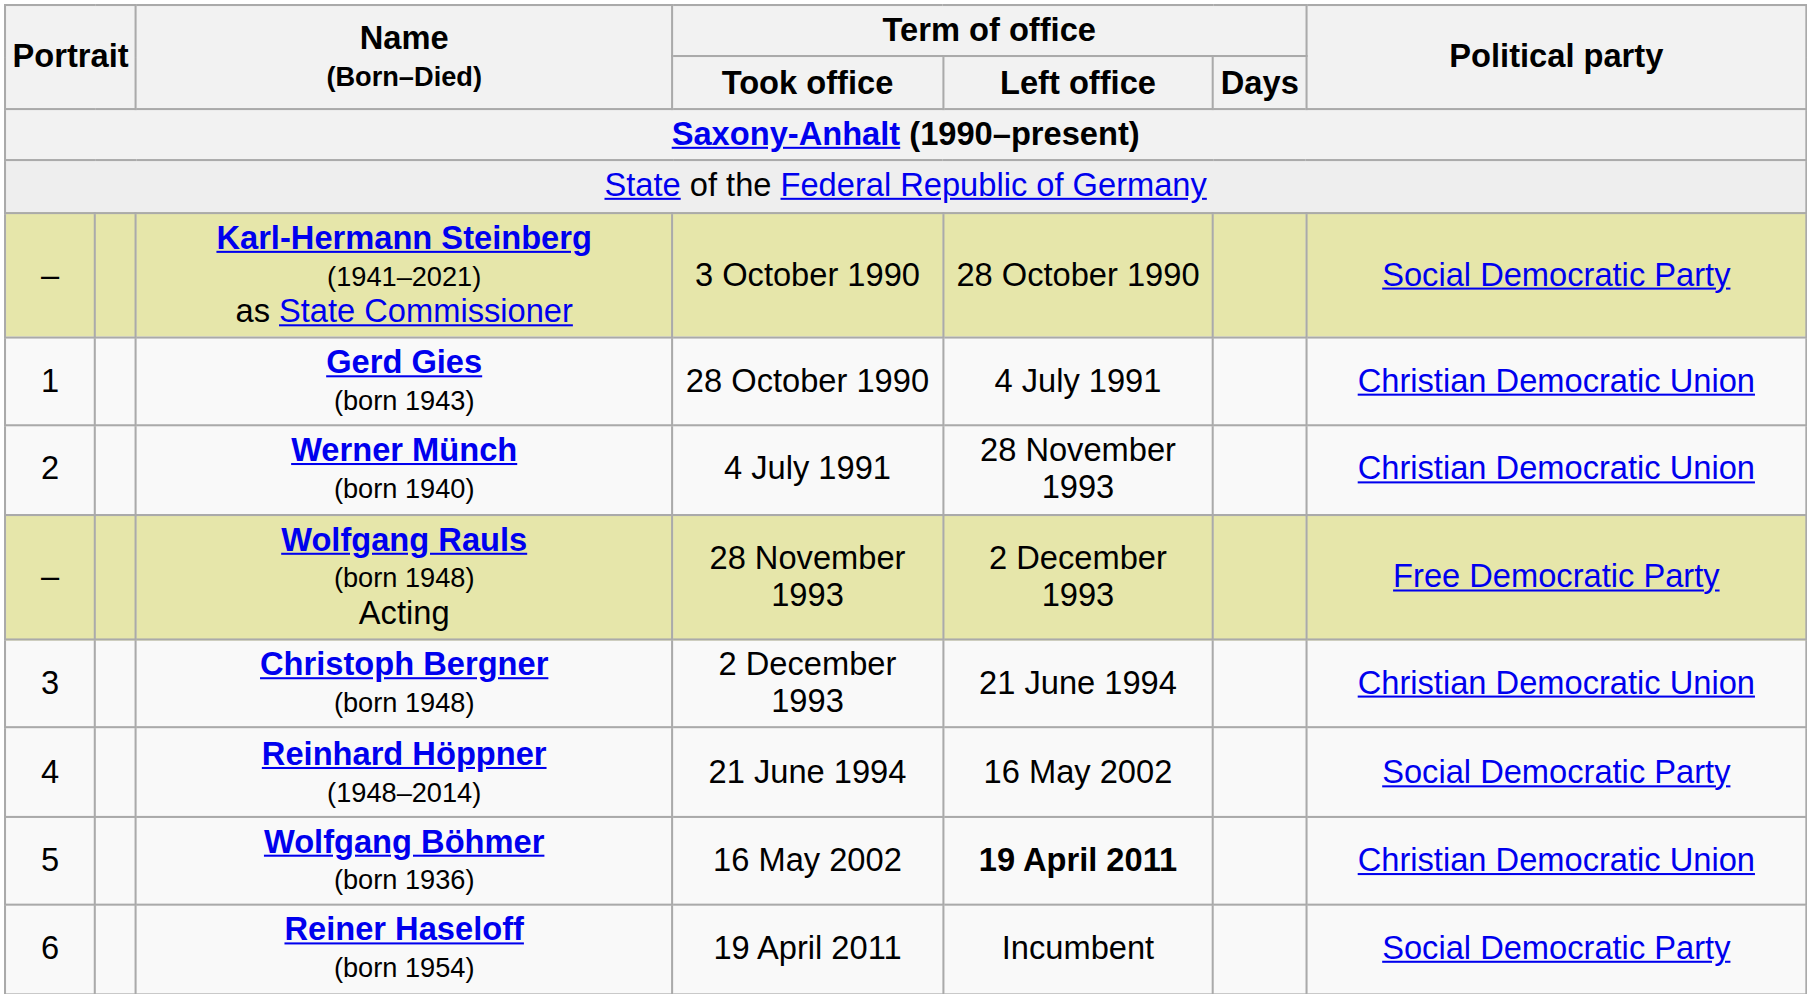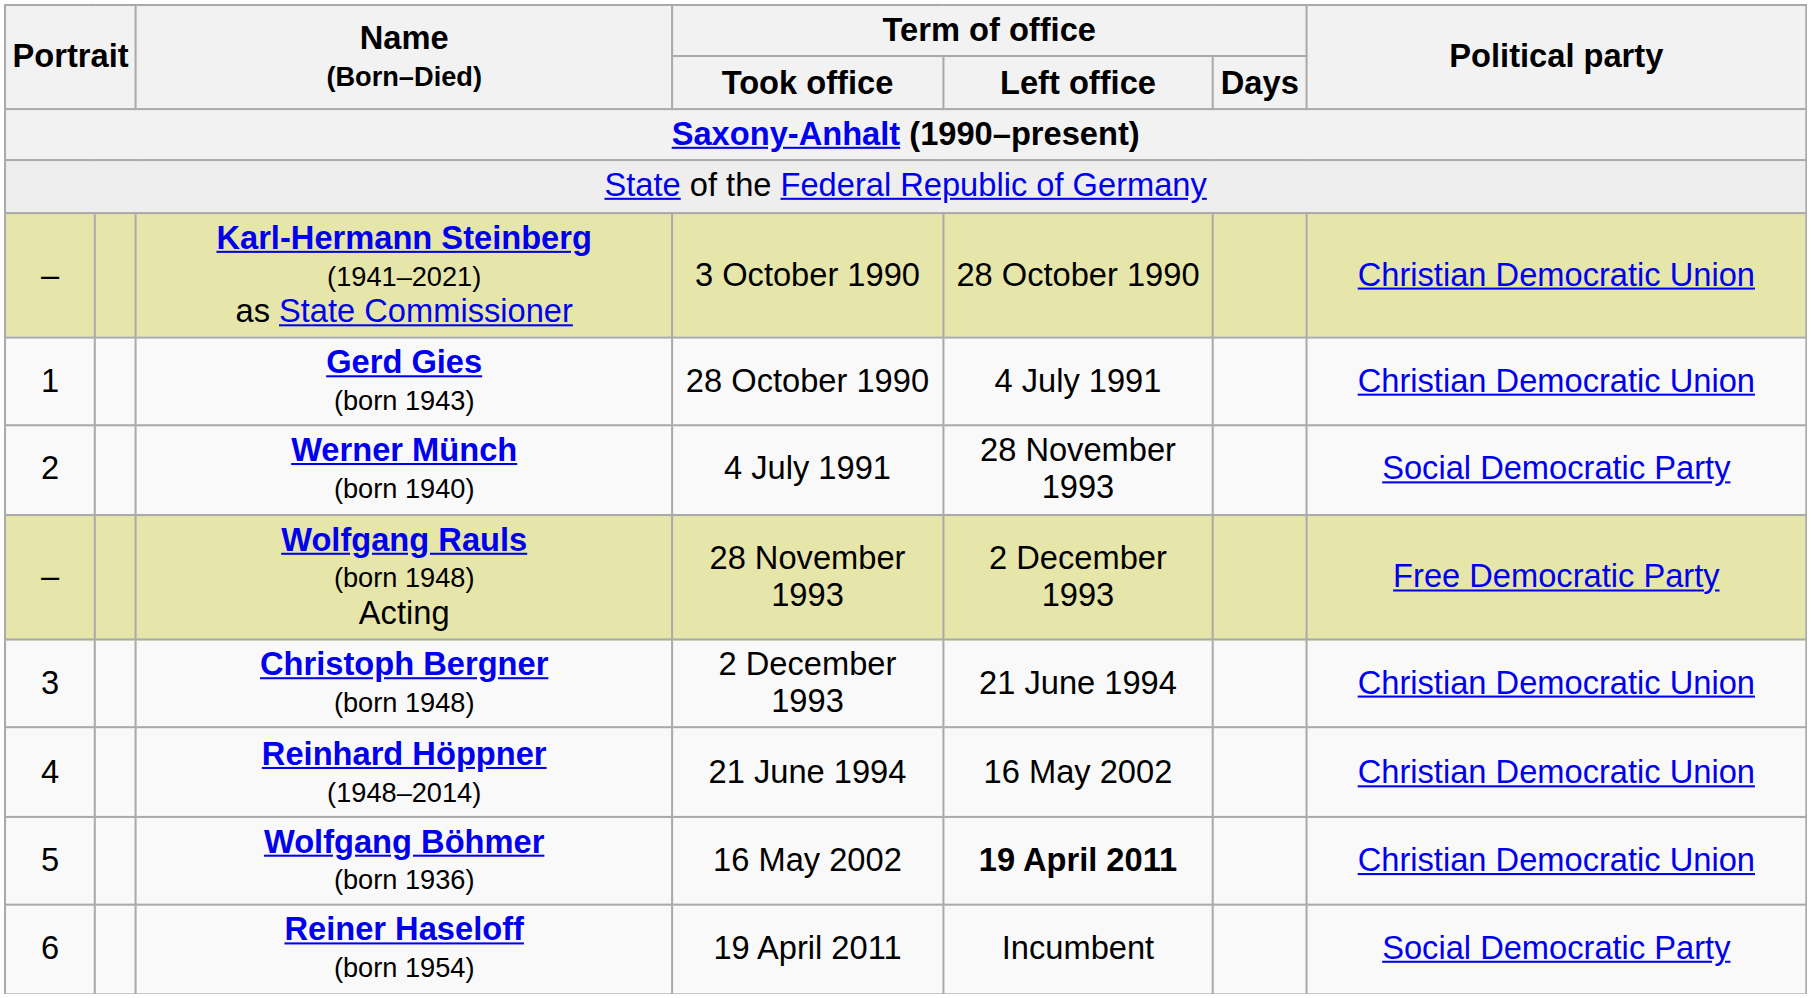(1556, 274) Social Democratic Party -> (1556, 274) Christian Democratic Union
(1556, 469) Christian Democratic Union -> (1556, 469) Social Democratic Party
(1556, 771) Social Democratic Party -> (1556, 771) Christian Democratic Union
